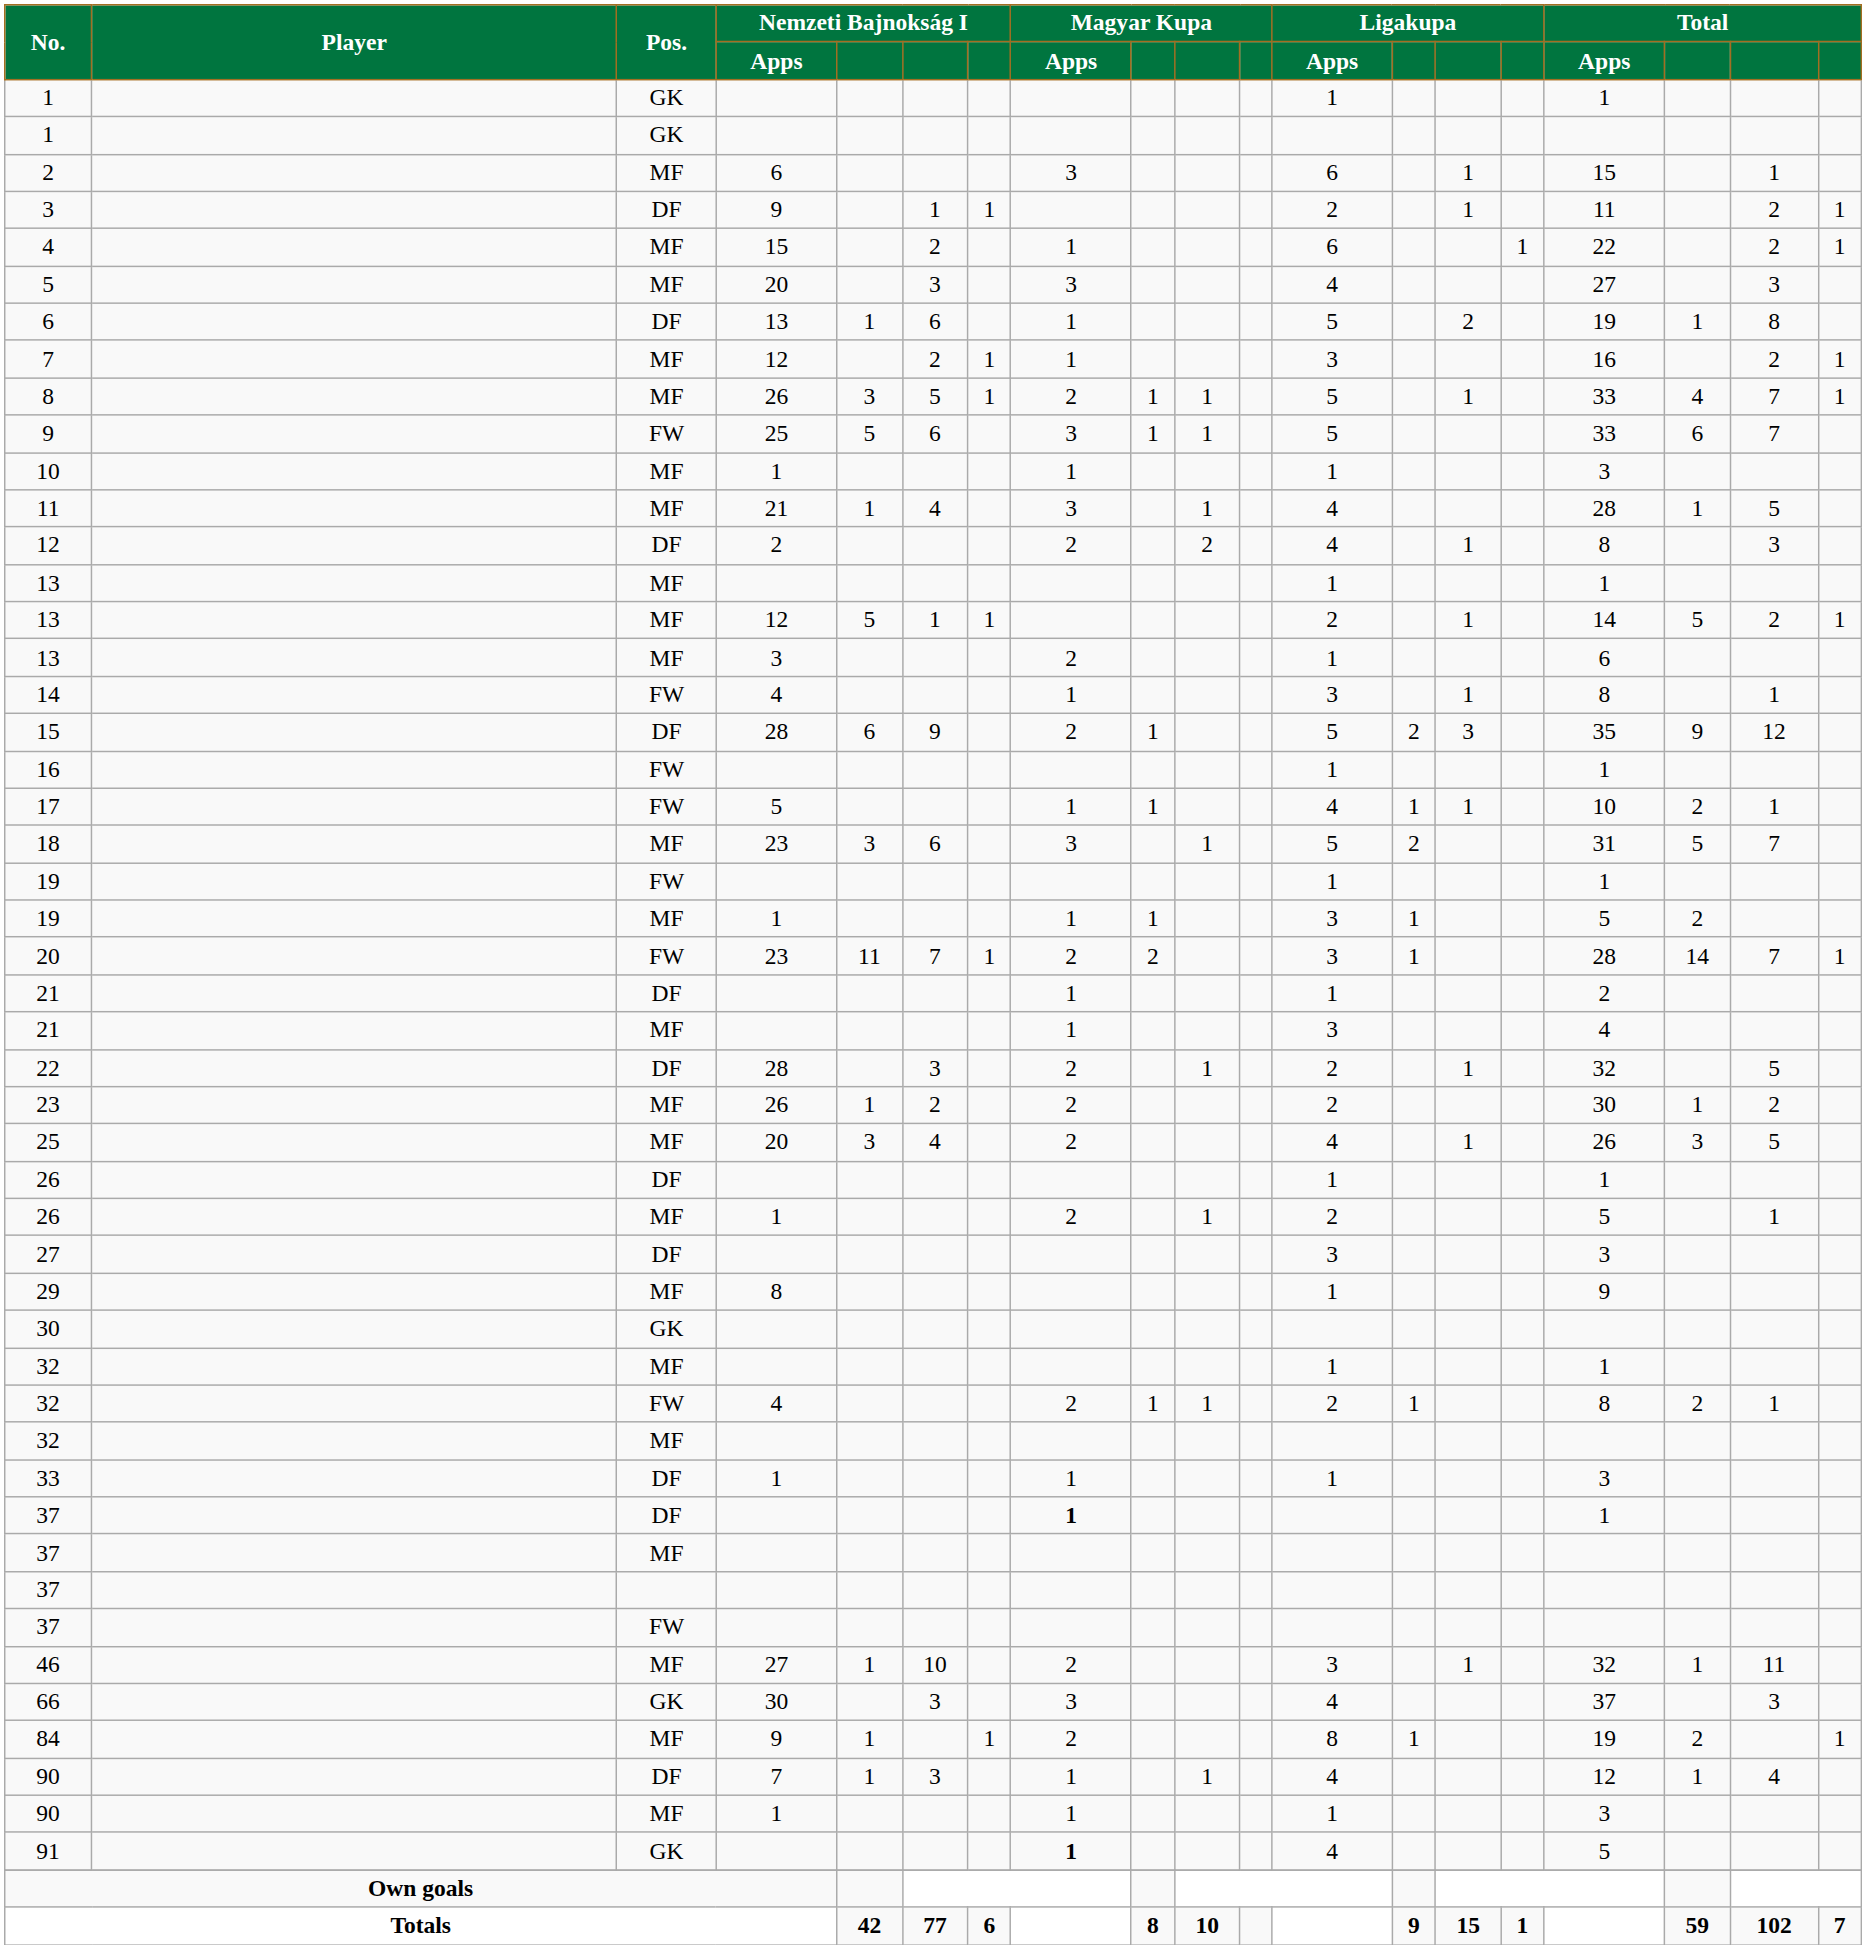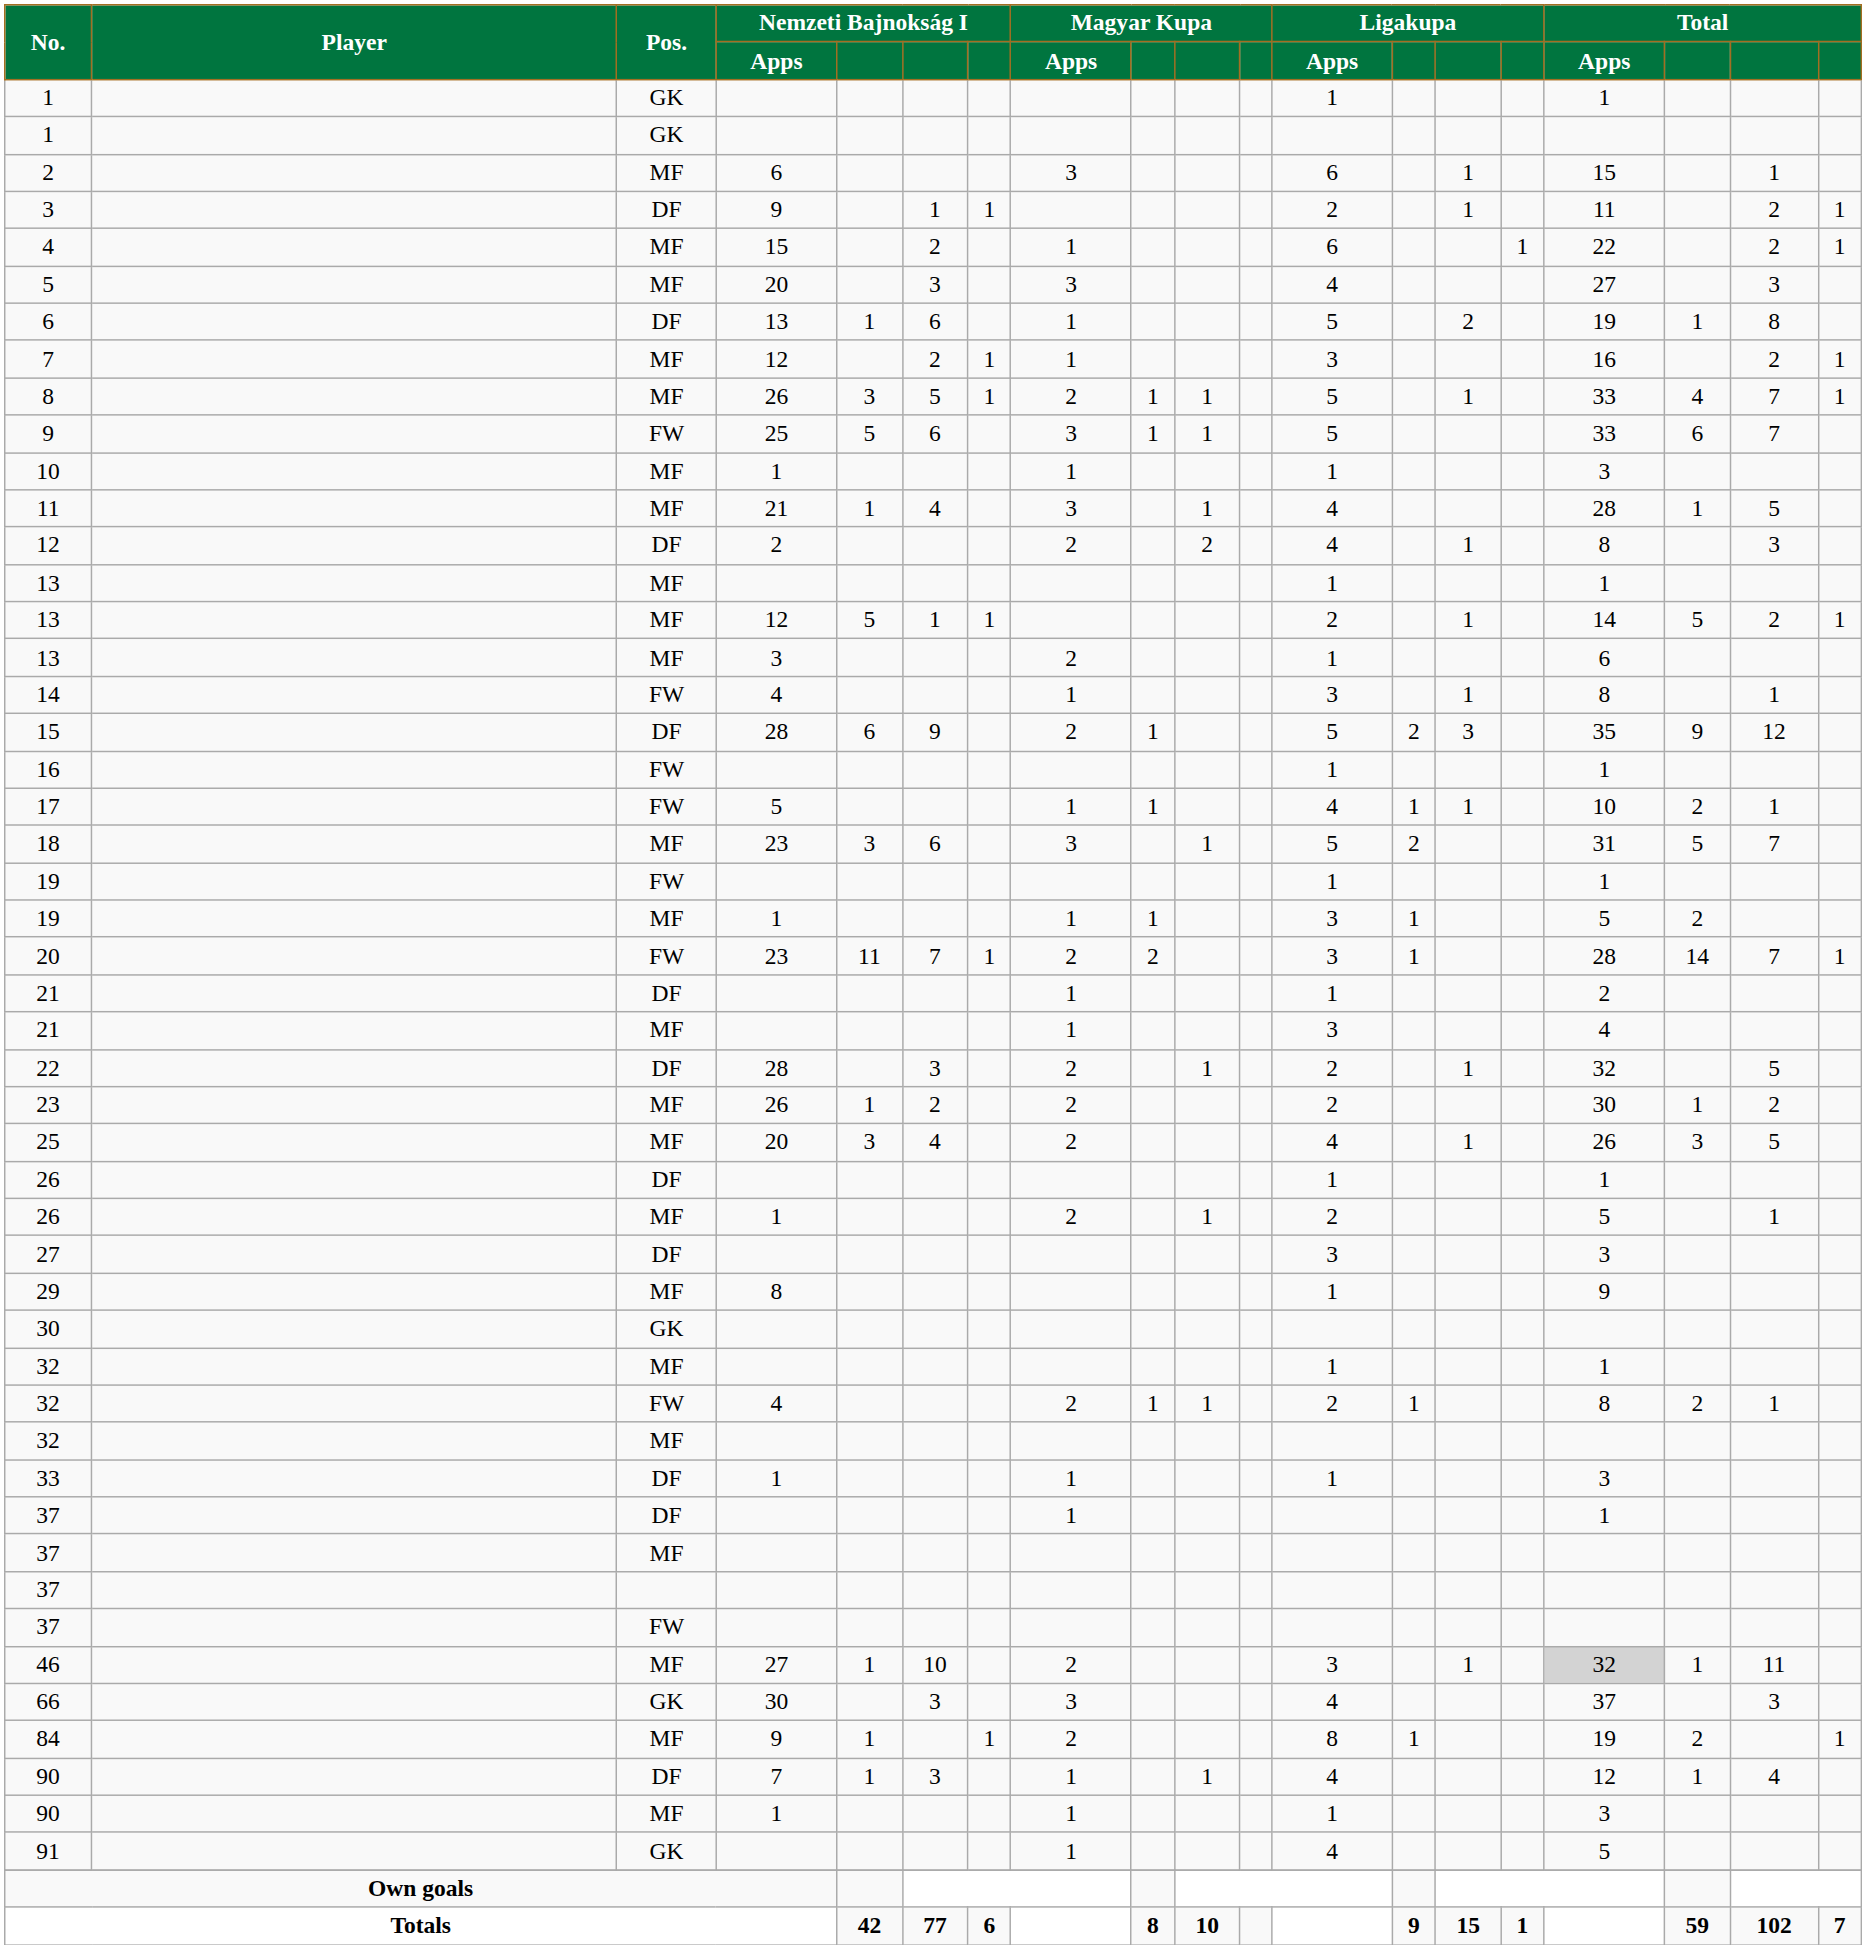(1071, 1515) bold -> (1071, 1515) normal
(1604, 1664) no background -> (1604, 1664) lightgrey background
(1071, 1850) bold -> (1071, 1850) normal
